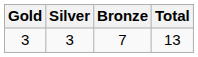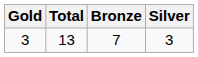columns swapped: (70, 16) <-> (172, 16)
